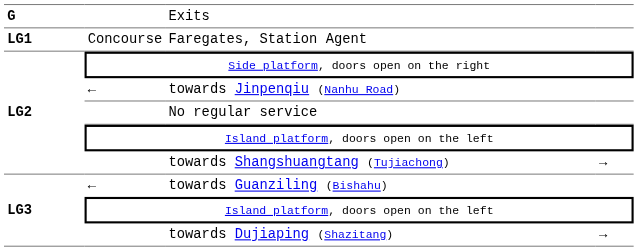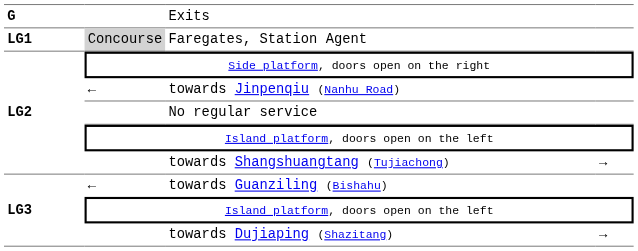(125, 40) no background -> (125, 40) lightgrey background
